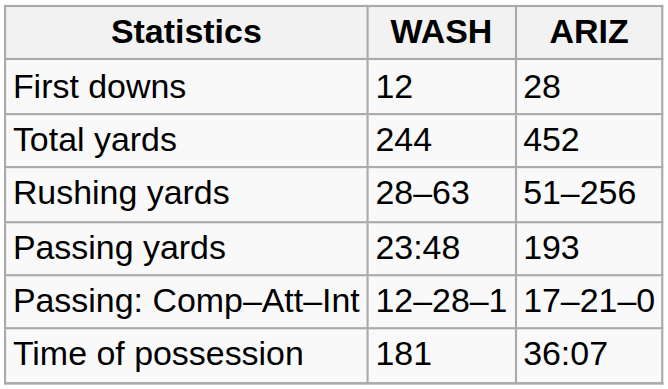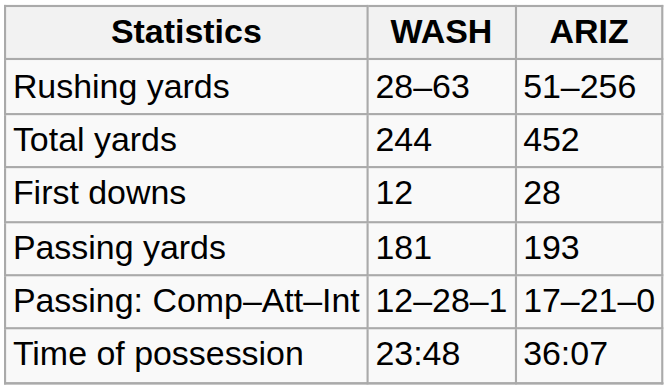rows swapped: (100, 86) <-> (121, 193)
(418, 247) 23:48 -> (404, 247) 181
(404, 355) 181 -> (418, 355) 23:48
